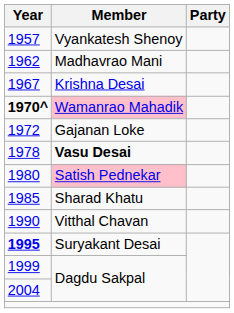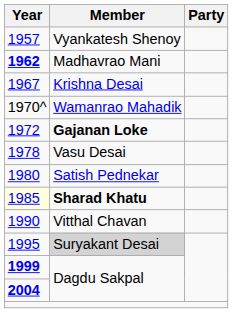(24, 61) normal -> (24, 61) bold
(28, 107) bold -> (27, 107) normal
(119, 107) pink background -> (117, 107) no background
(100, 130) normal -> (100, 130) bold
(93, 152) bold -> (89, 152) normal
(108, 175) pink background -> (106, 175) no background
(24, 198) no background -> (24, 198) lightyellow background
(99, 198) normal -> (100, 198) bold
(24, 244) bold -> (24, 244) normal
(108, 244) no background -> (106, 244) lightgrey background
(24, 267) normal -> (24, 267) bold
(24, 289) normal -> (24, 289) bold
